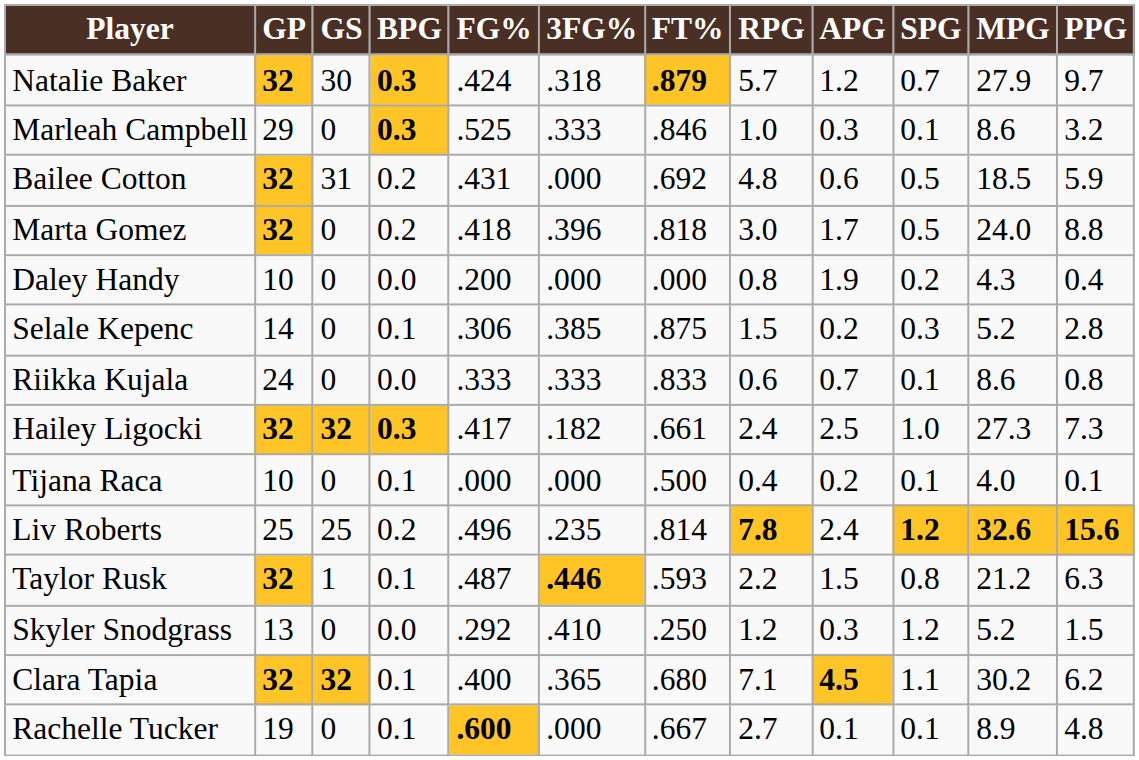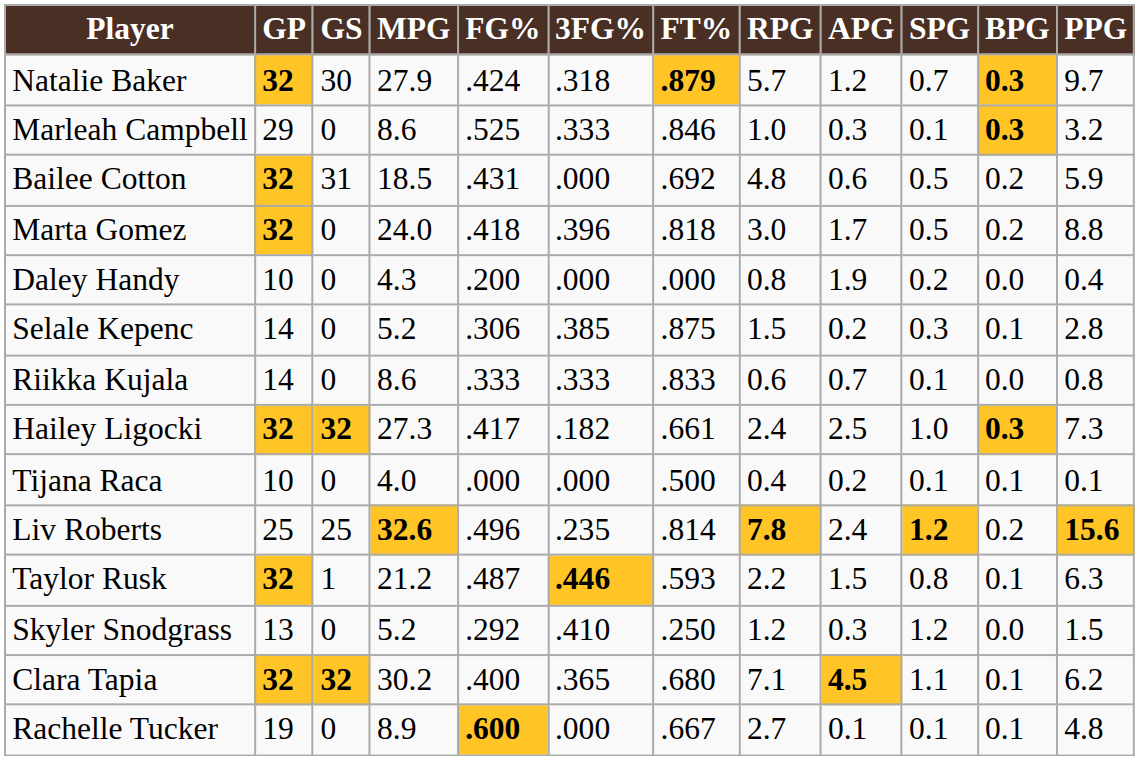columns swapped: (1013, 29) <-> (409, 29)
(278, 379) 24 -> (278, 379) 14
